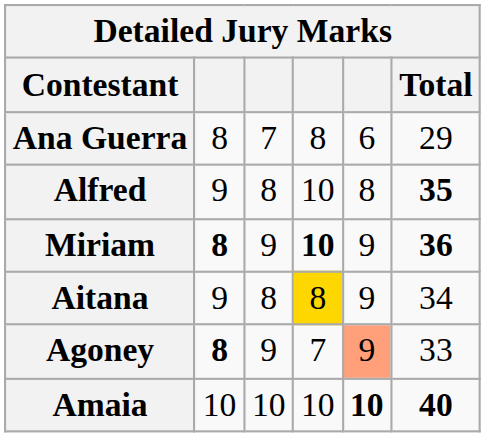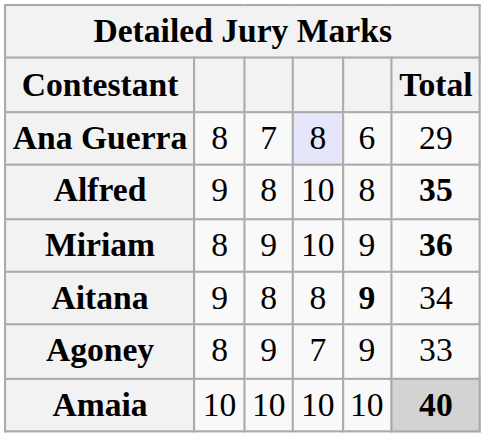(318, 137) no background -> (318, 137) lavender background
(220, 244) bold -> (220, 244) normal
(318, 244) bold -> (318, 244) normal
(318, 297) gold background -> (318, 297) no background
(367, 297) normal -> (367, 297) bold
(220, 350) bold -> (220, 350) normal
(367, 350) lightsalmon background -> (367, 350) no background
(367, 404) bold -> (367, 404) normal
(436, 404) no background -> (436, 404) lightgrey background
